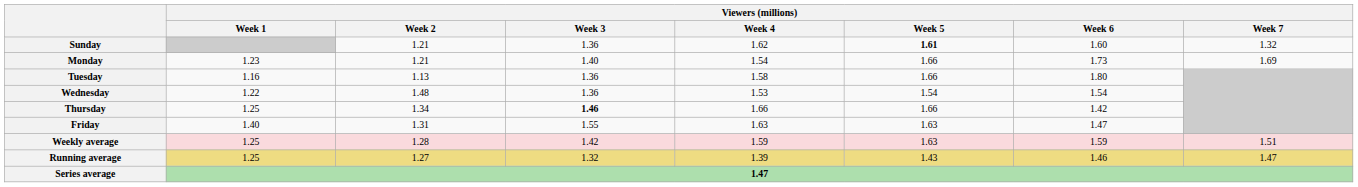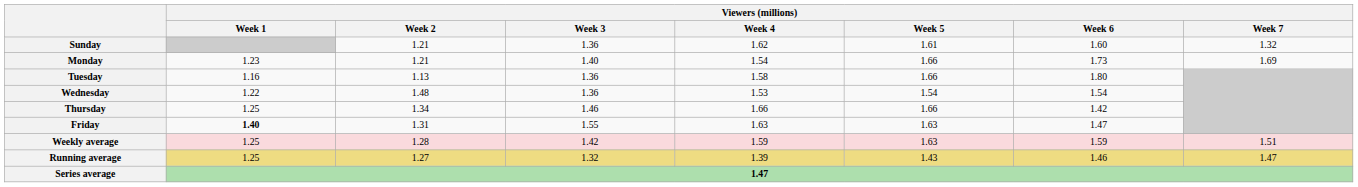(929, 45) bold -> (929, 45) normal
(590, 109) bold -> (590, 109) normal
(251, 126) normal -> (251, 126) bold
